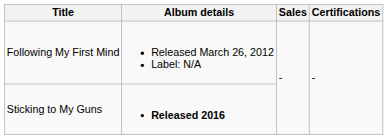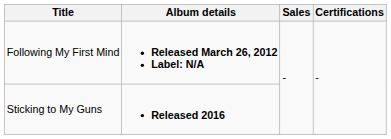(199, 59) normal -> (201, 59) bold
